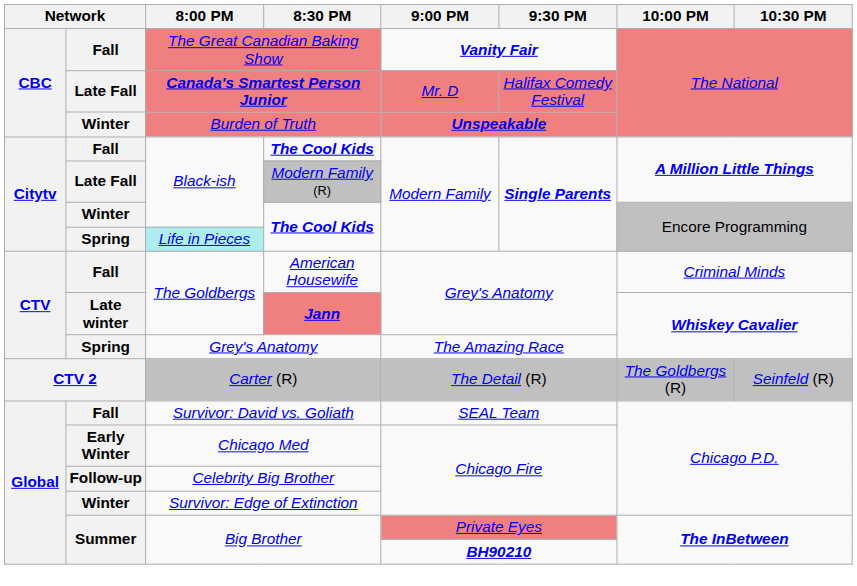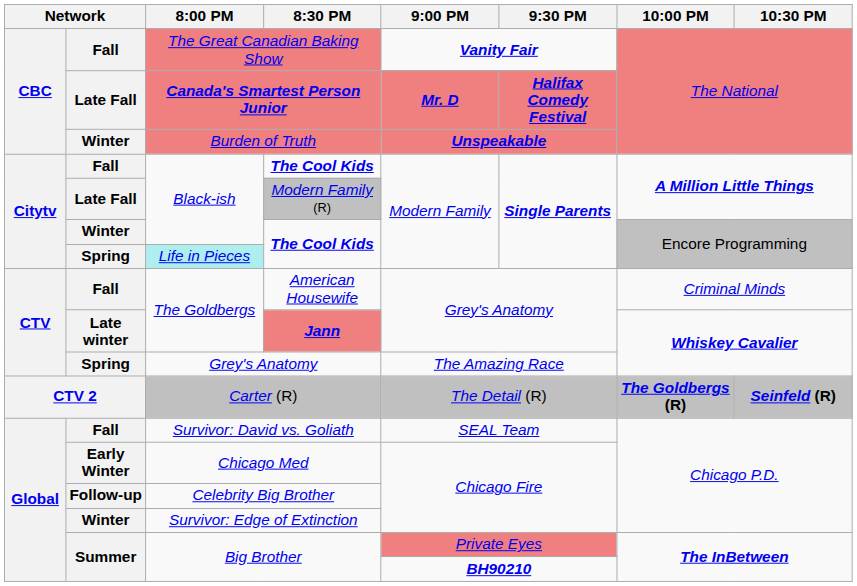(440, 91) normal -> (440, 99) bold
(558, 91) normal -> (558, 99) bold
(675, 379) normal -> (675, 396) bold
(793, 379) normal -> (793, 396) bold
